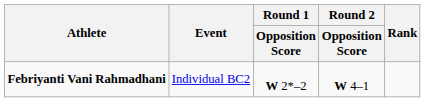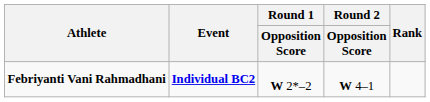(211, 79) normal -> (213, 79) bold
